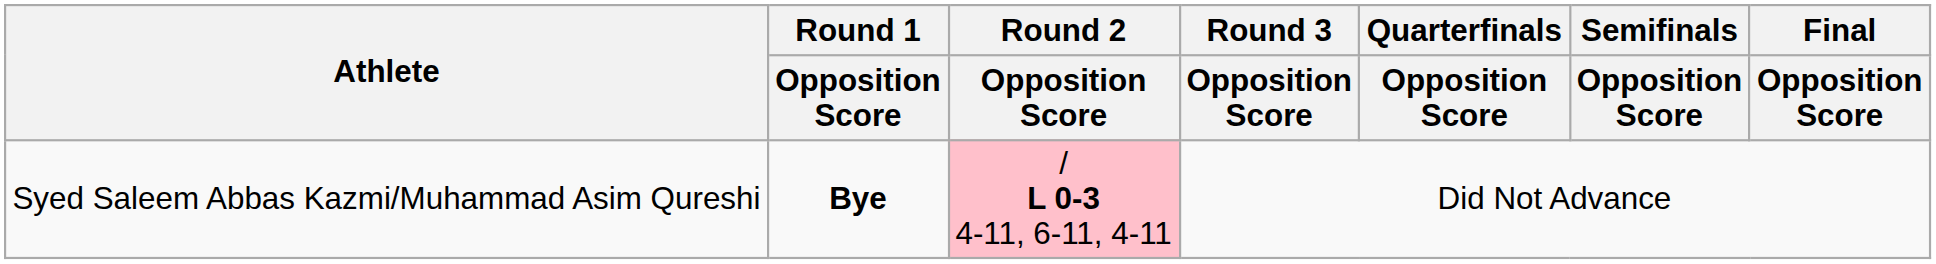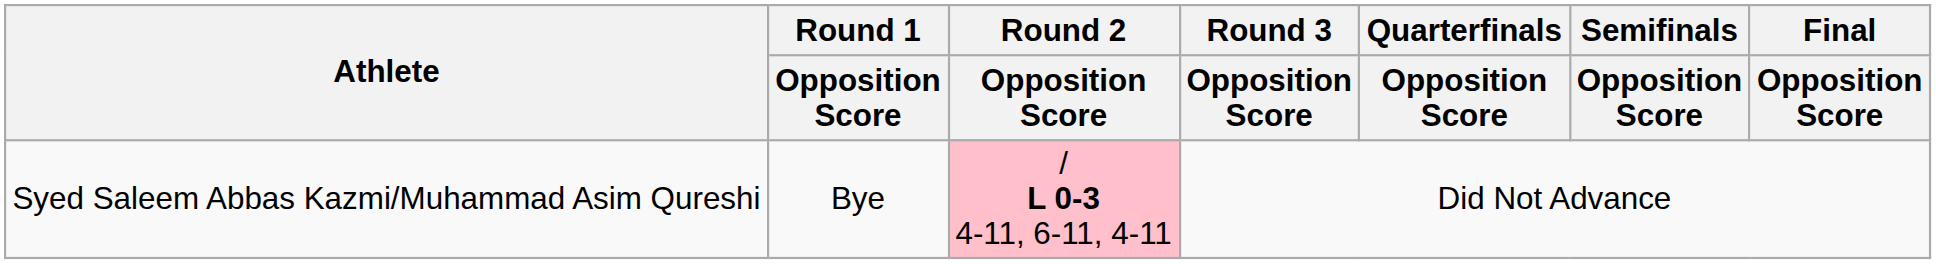(858, 199) bold -> (858, 199) normal
